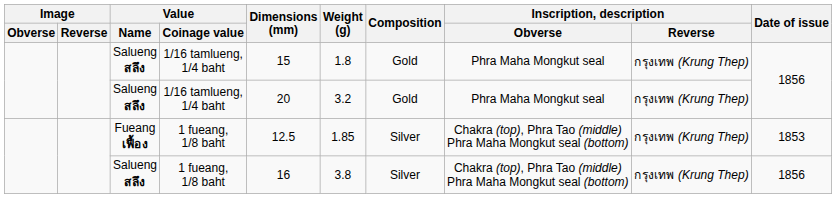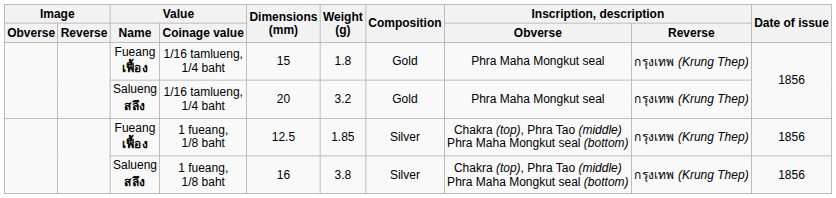(135, 60) Salueng สลึง -> (135, 60) Fueang เฟื้อง
(792, 137) 1853 -> (792, 137) 1856
